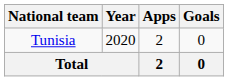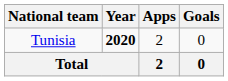(121, 40) normal -> (121, 40) bold
